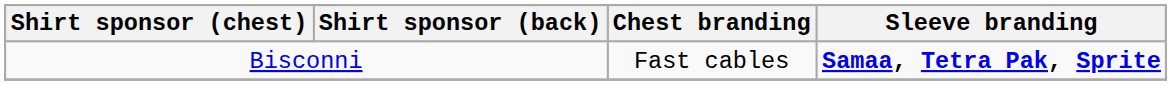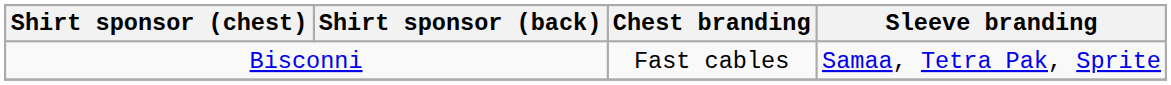(992, 61) bold -> (992, 61) normal
